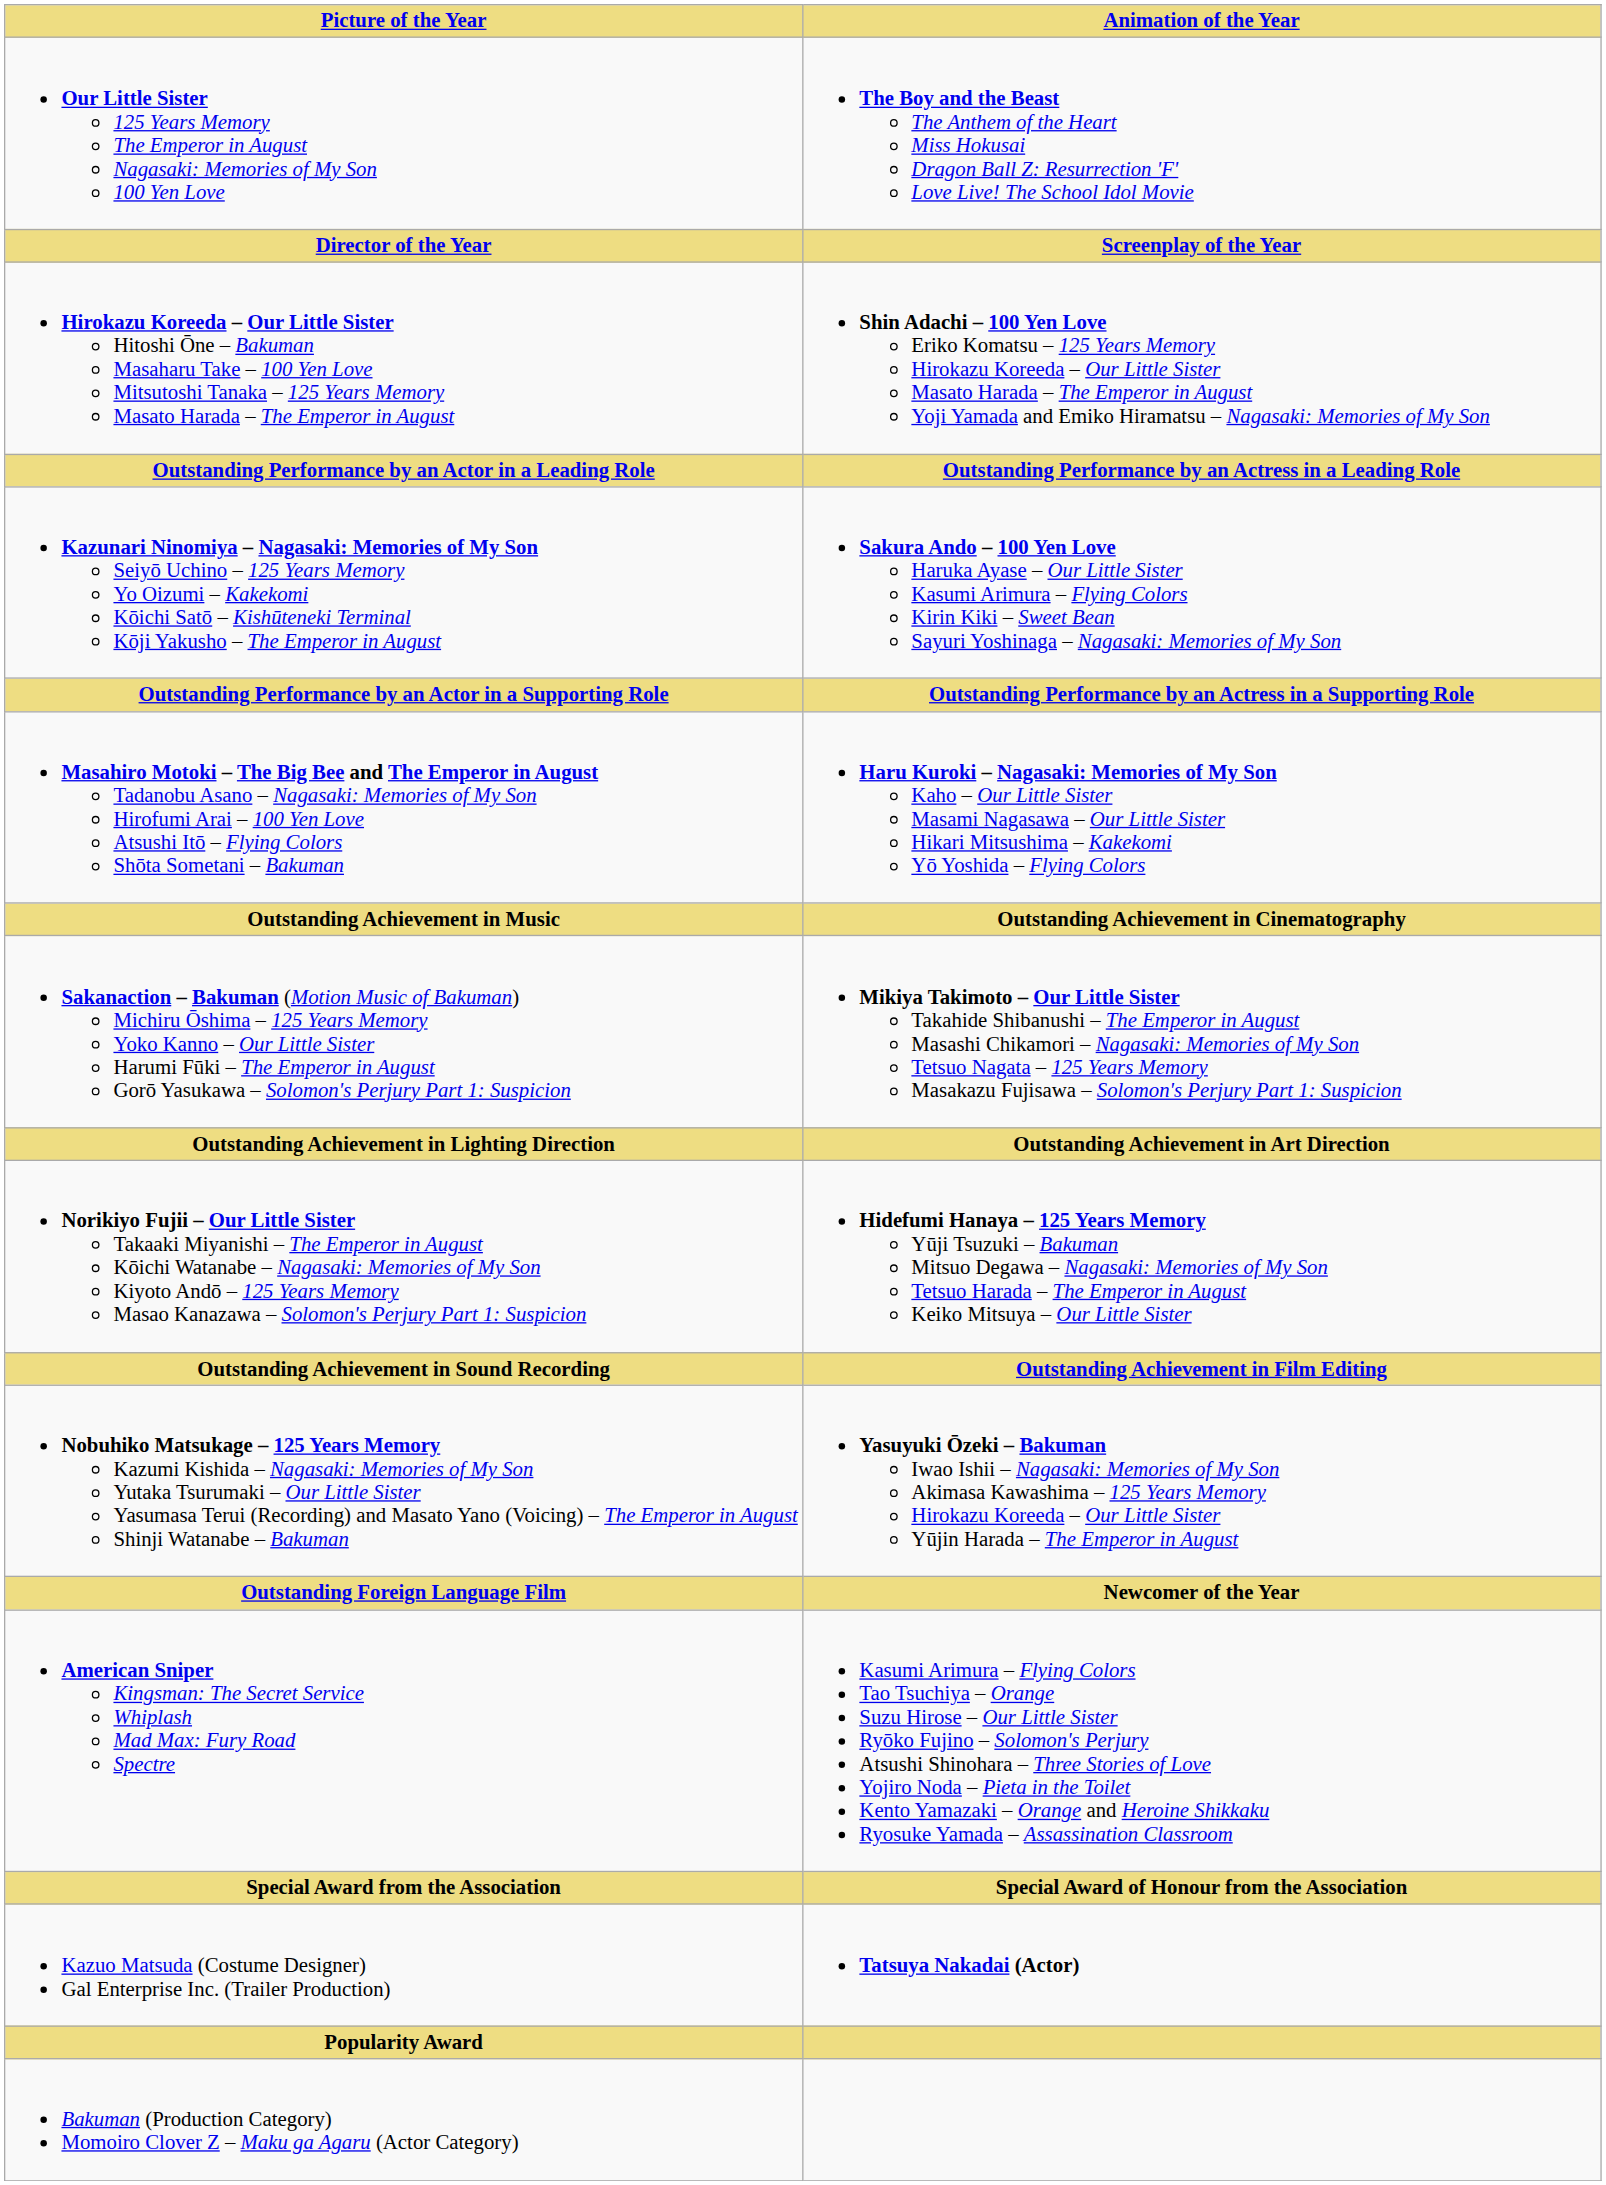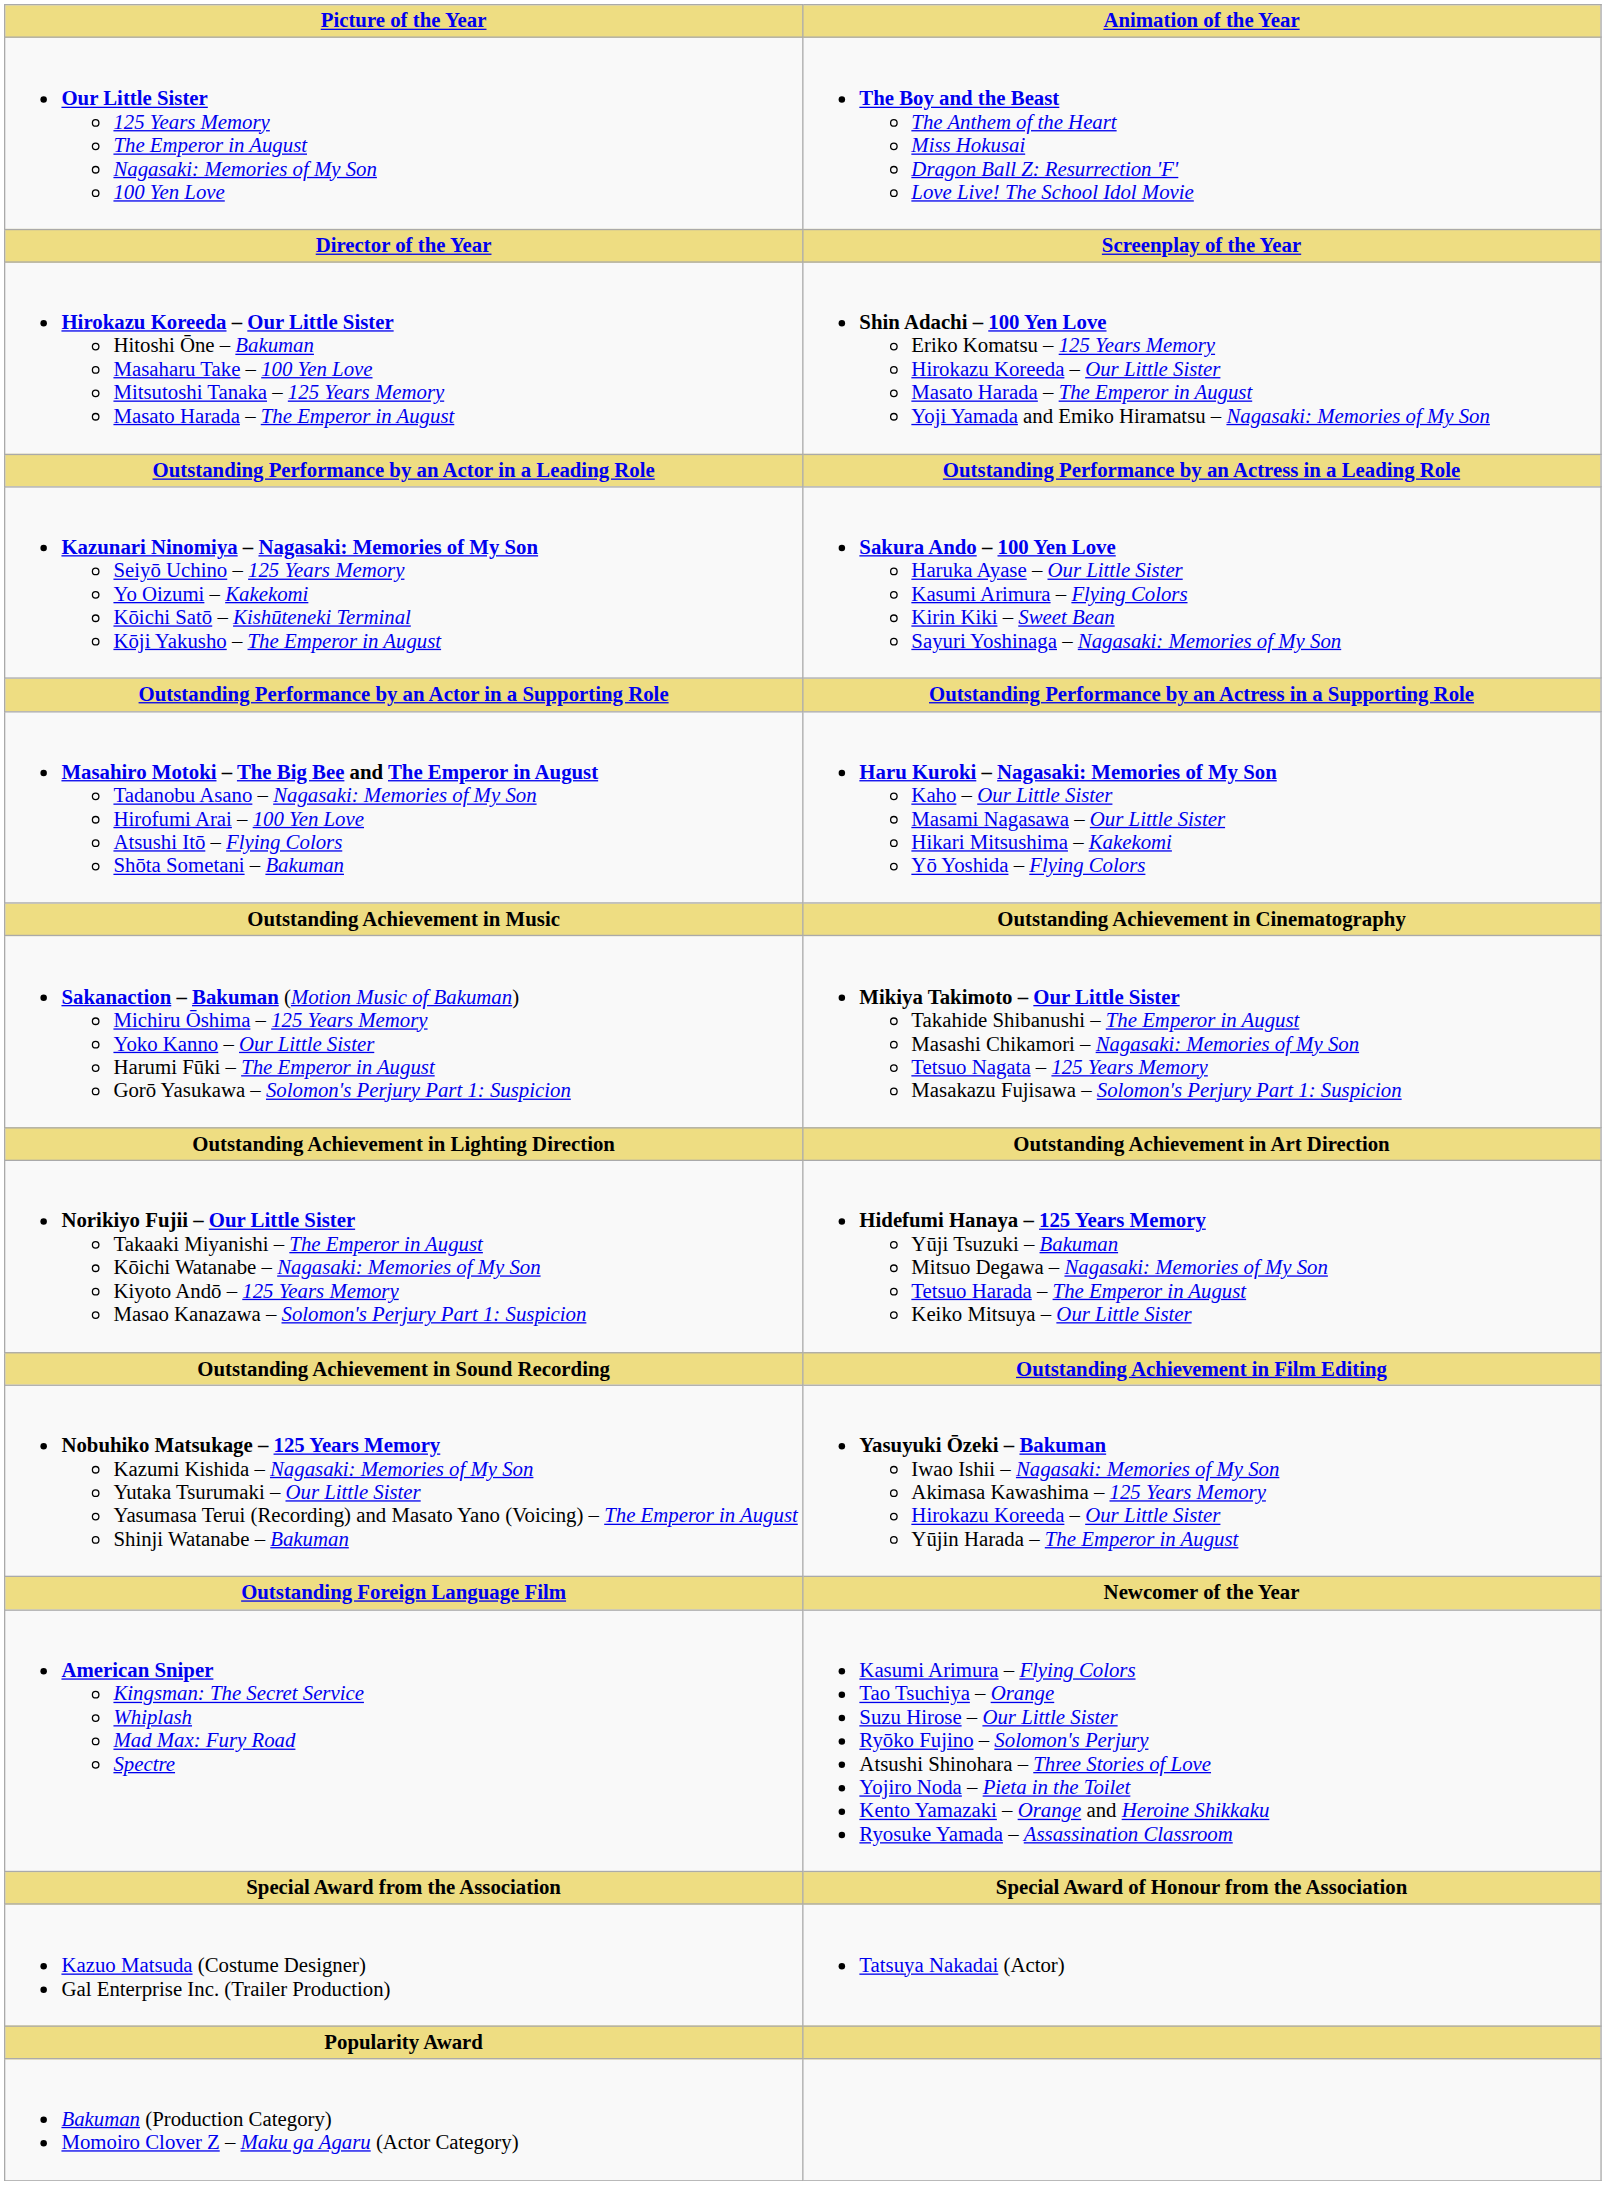(1202, 1965) bold -> (1202, 1965) normal
